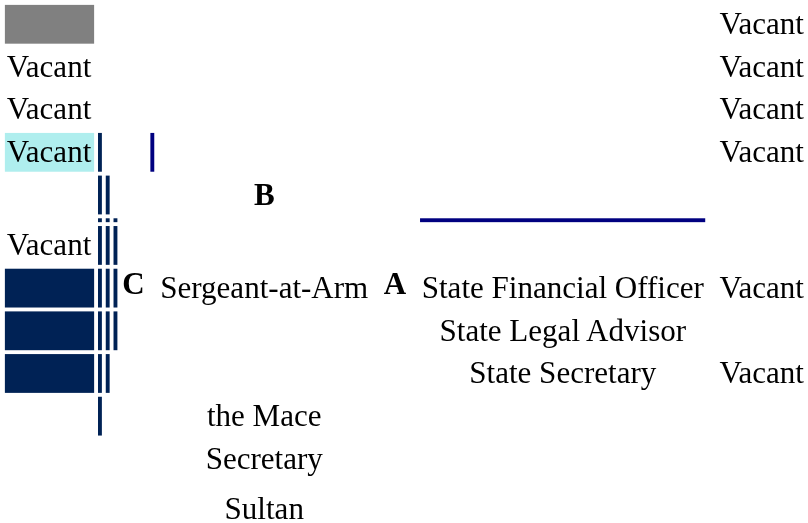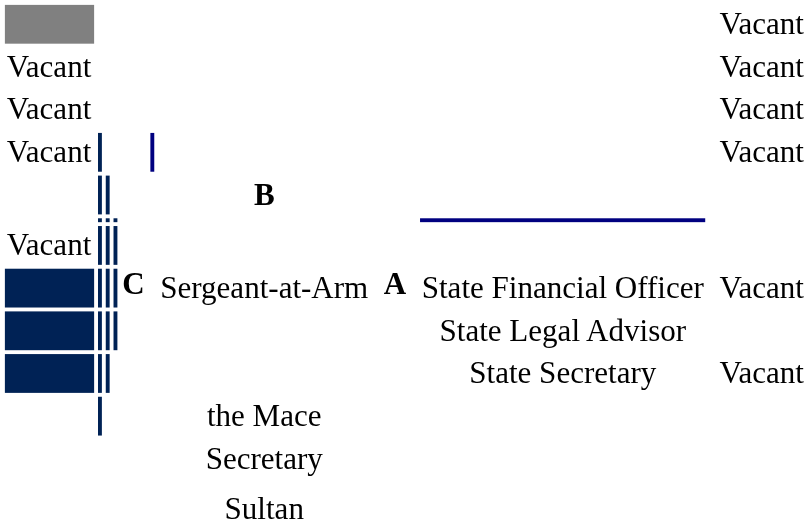(49, 151) paleturquoise background -> (49, 151) no background
